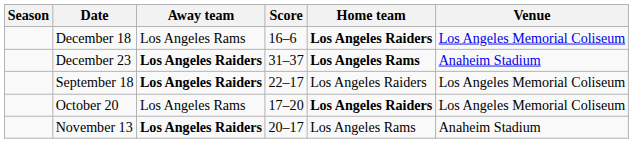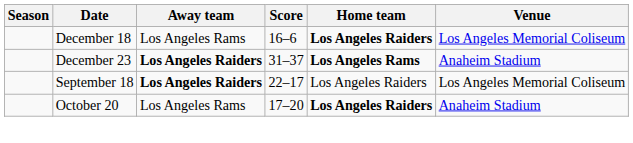(532, 104) Los Angeles Memorial Coliseum -> (490, 104) Anaheim Stadium
- row: (94, 127)
